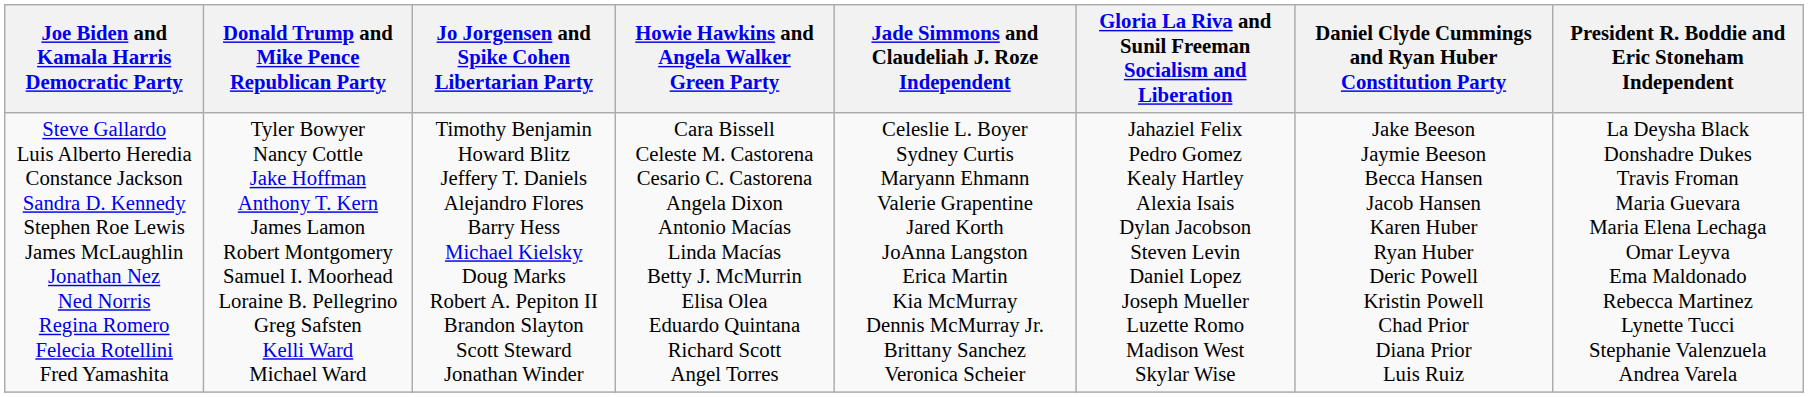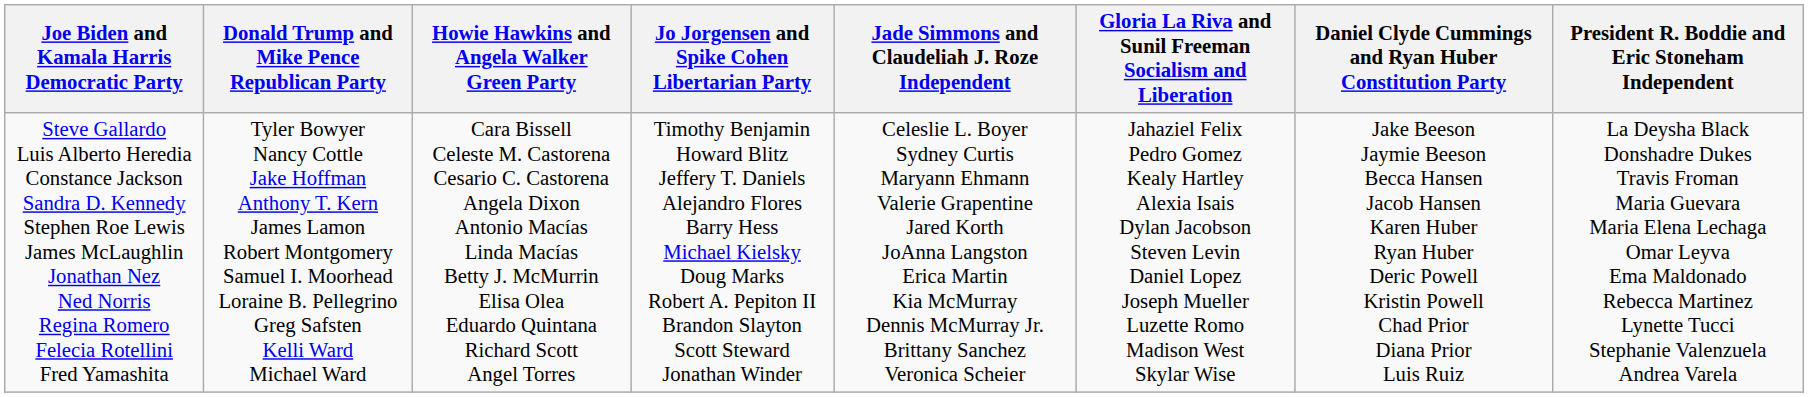columns swapped: (514, 58) <-> (724, 58)
